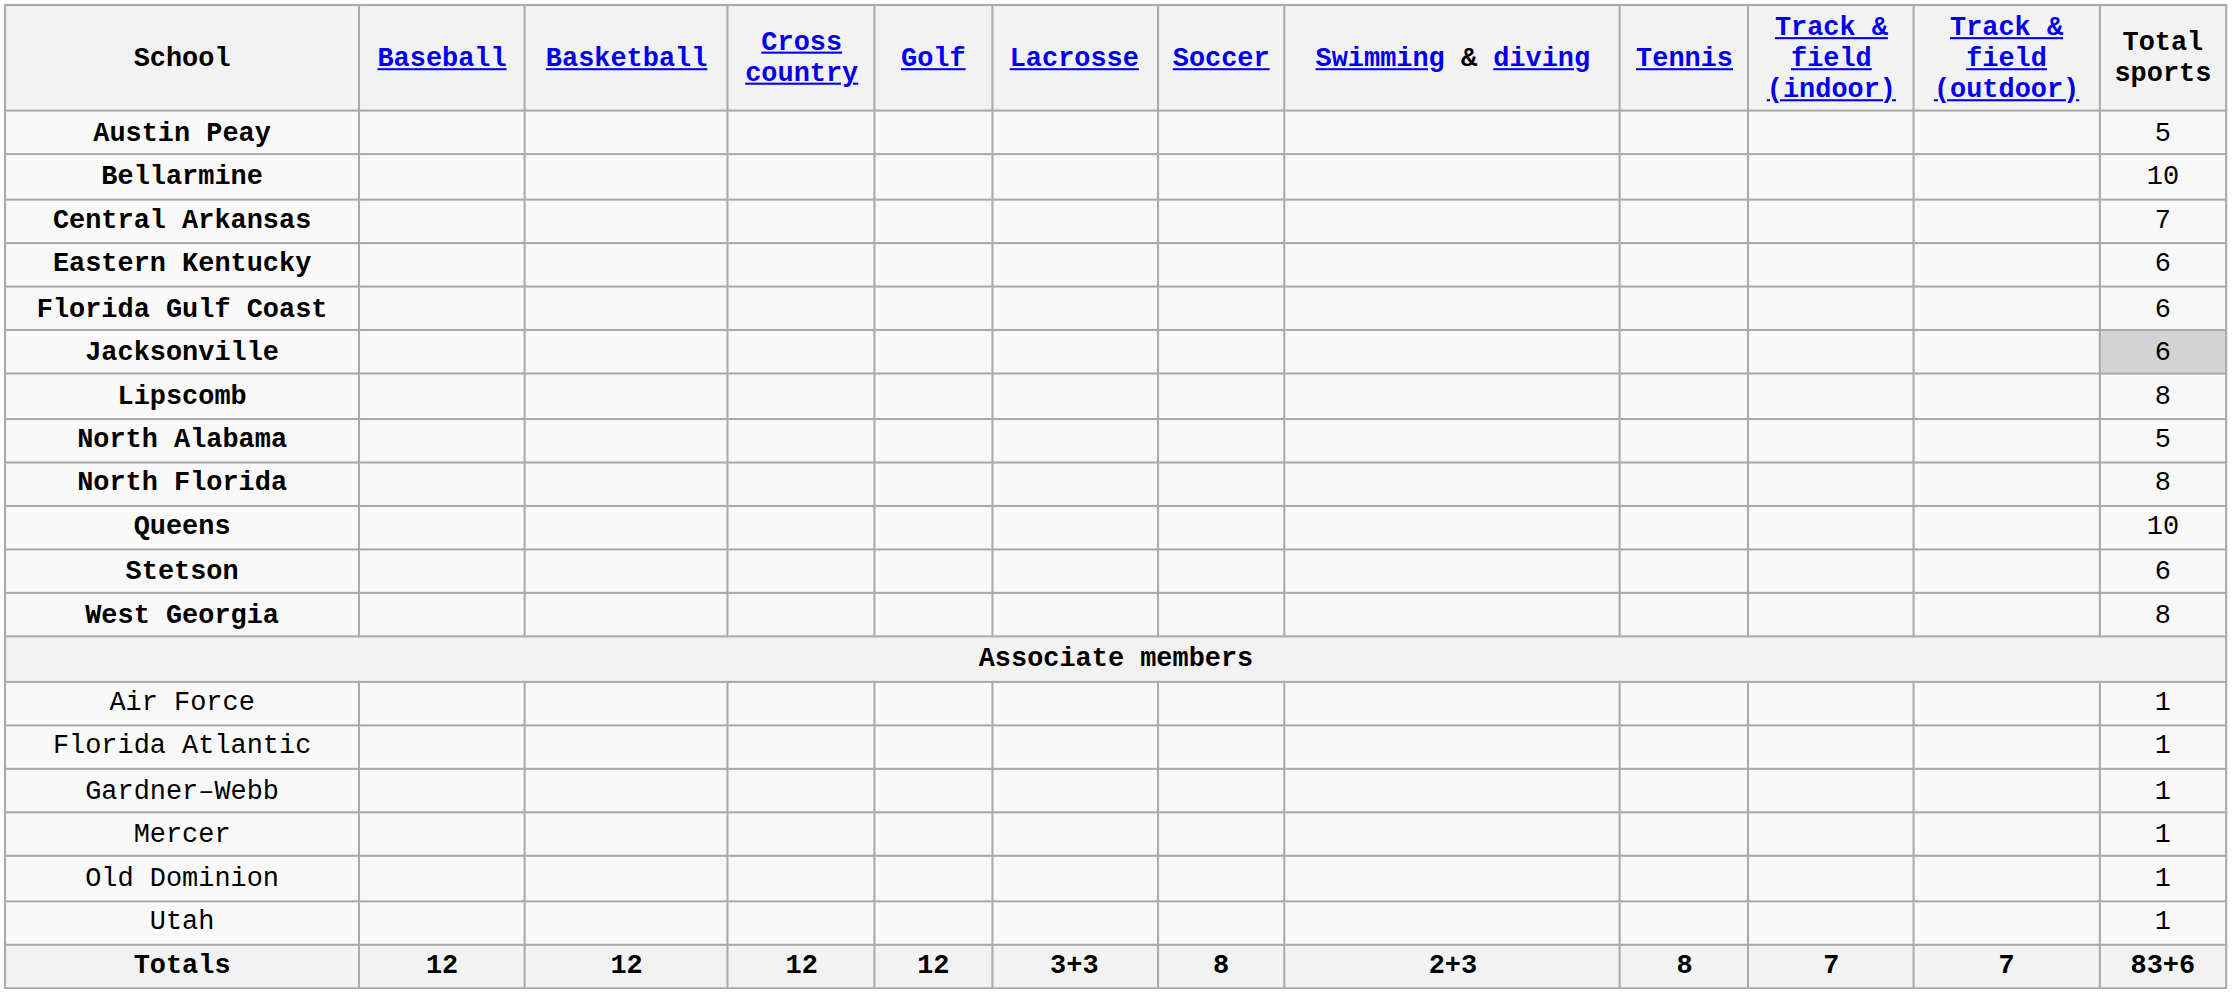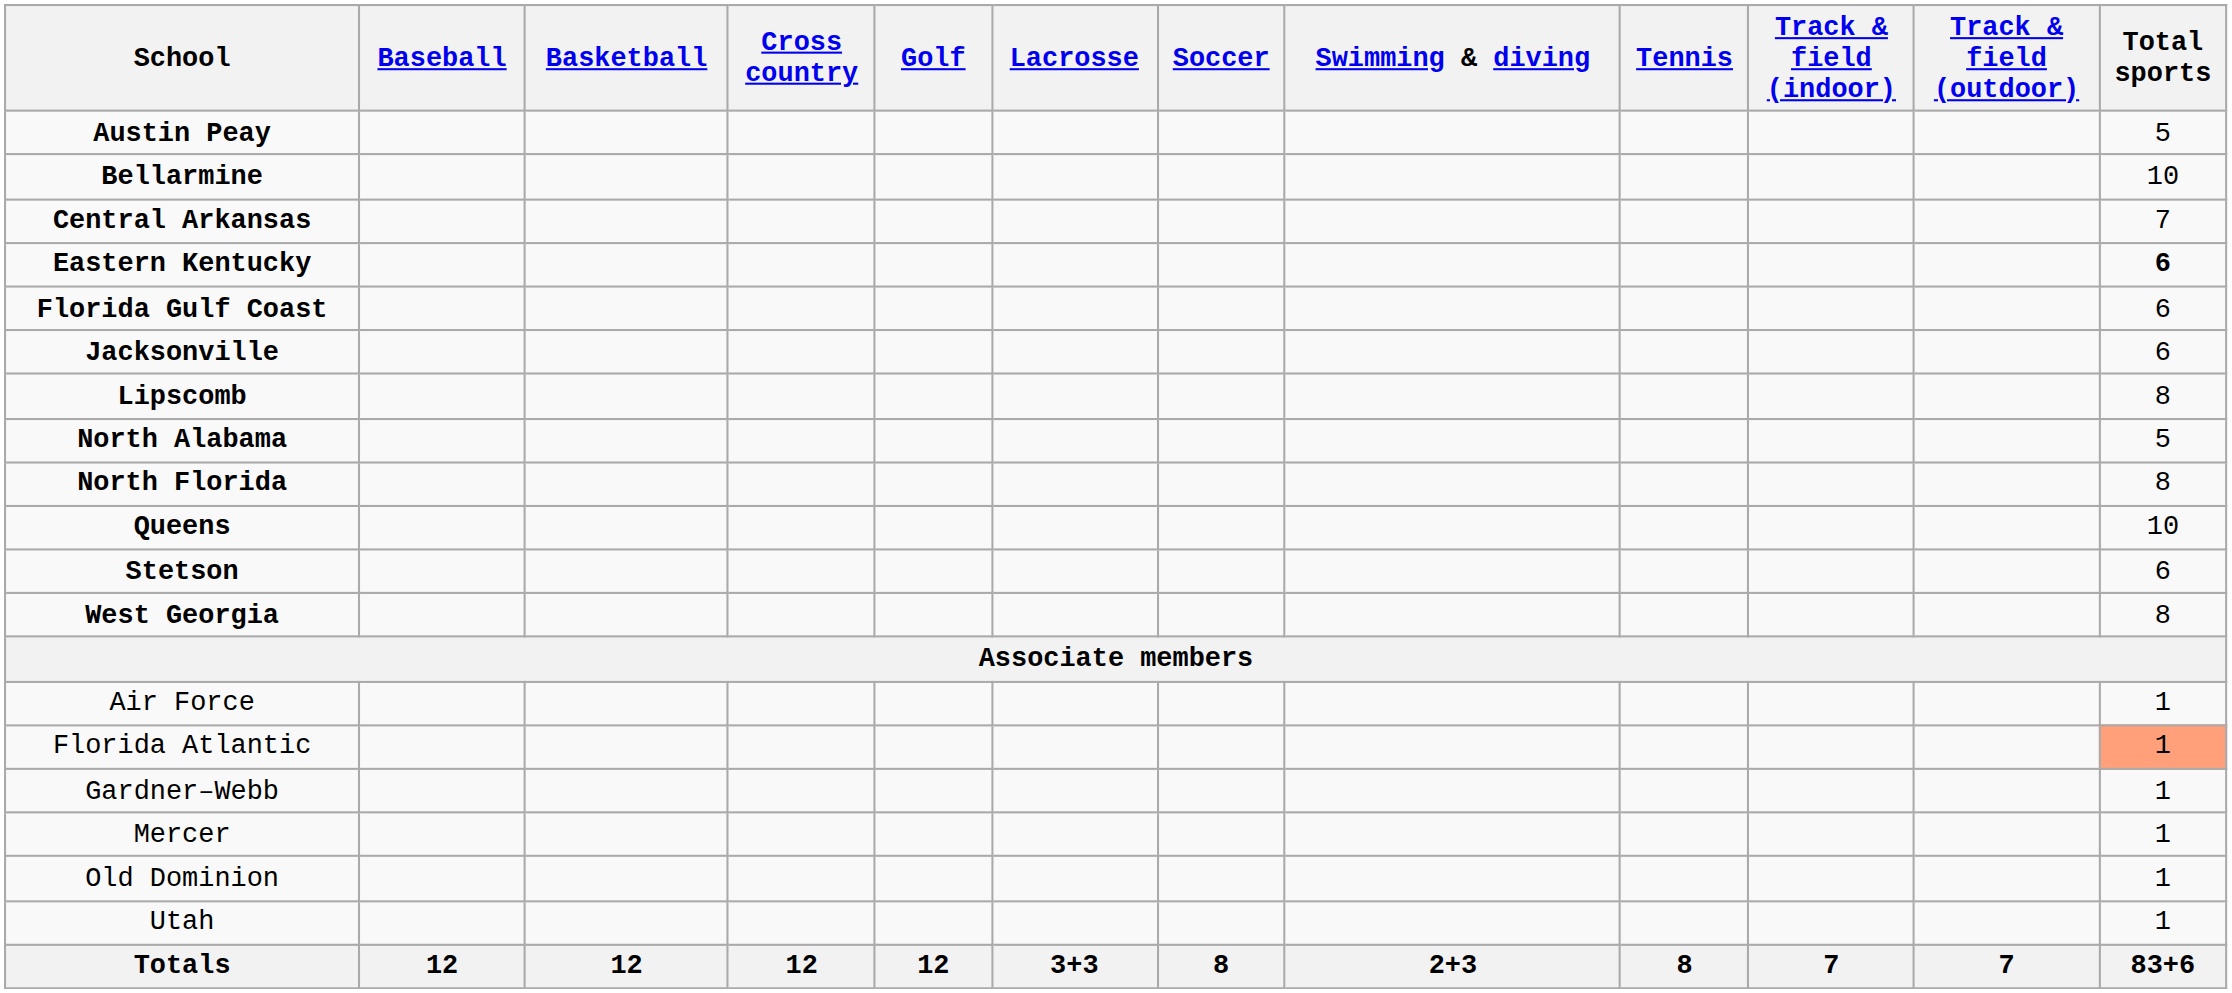(2163, 264) normal -> (2163, 264) bold
(2163, 352) lightgrey background -> (2163, 352) no background
(2163, 747) no background -> (2163, 747) lightsalmon background
